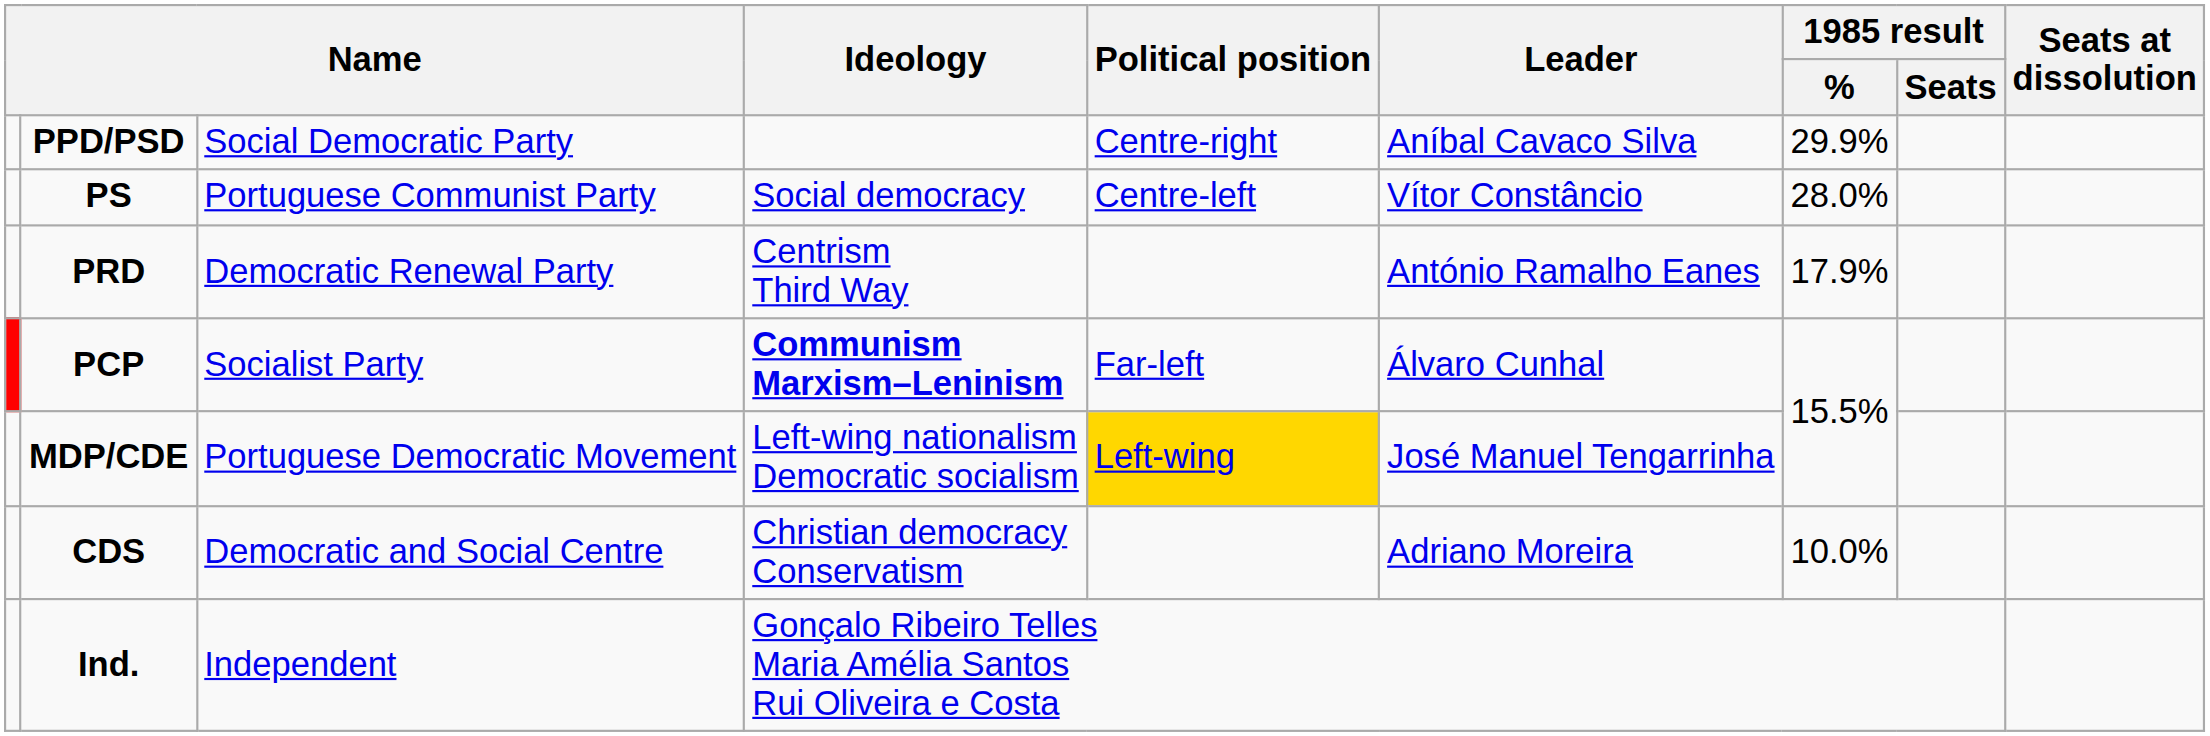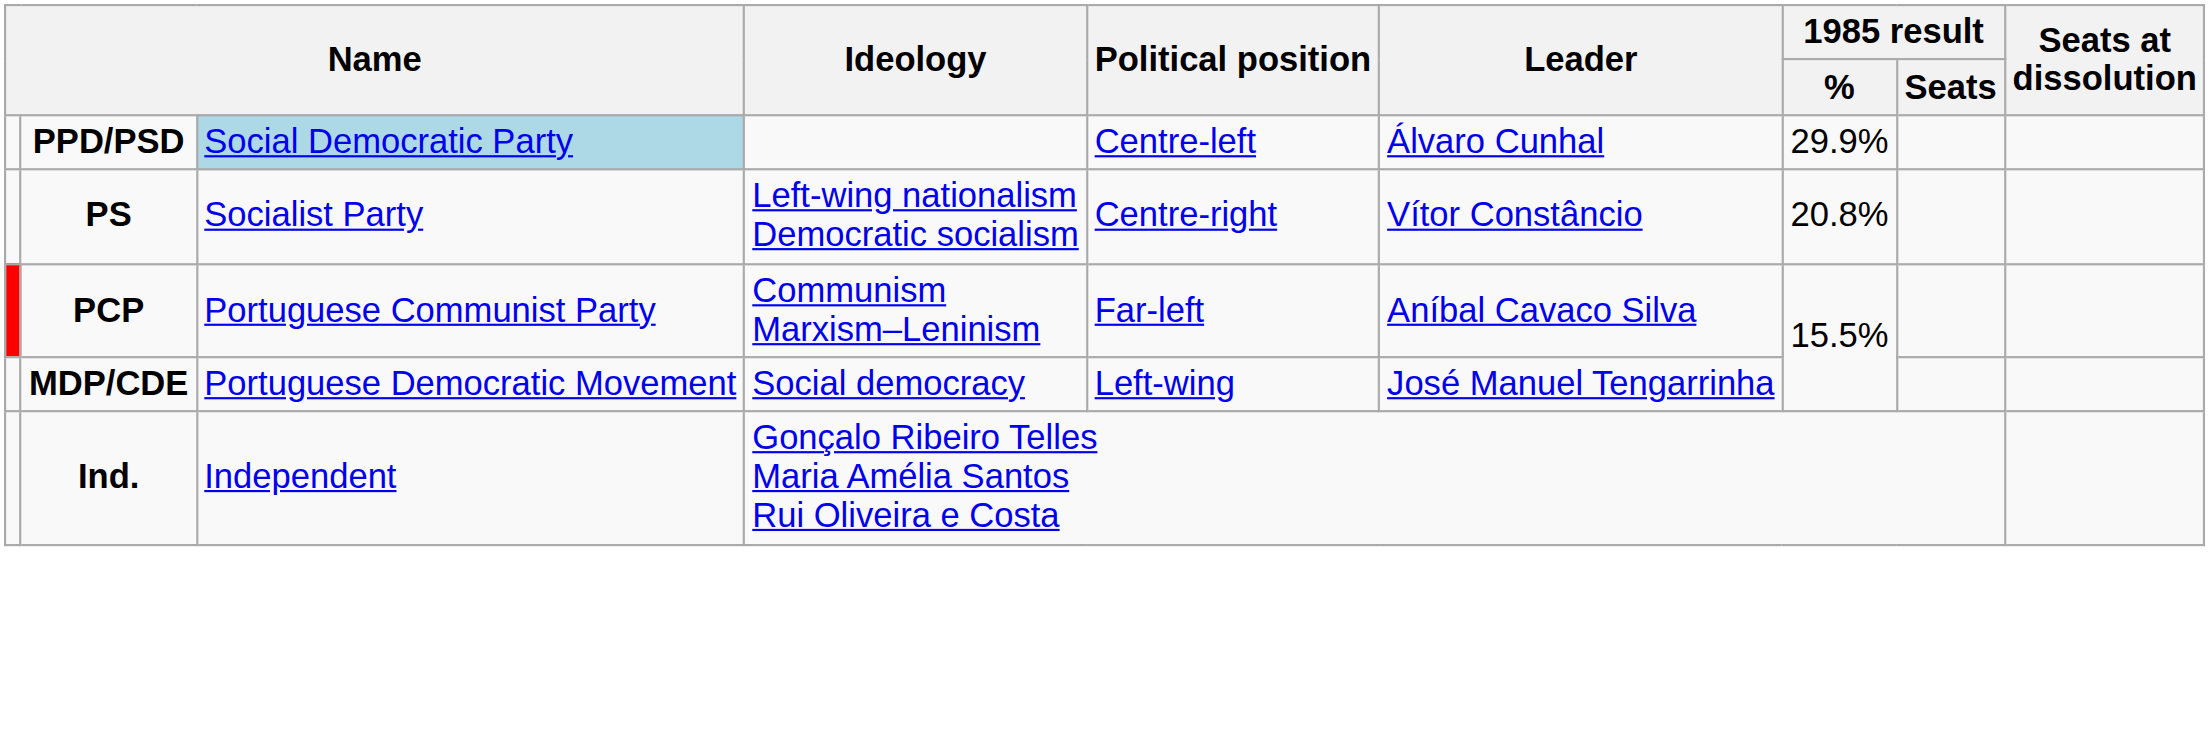(389, 141) no background -> (389, 141) lightblue background
(1186, 141) Centre-right -> (1175, 141) Centre-left
(1542, 141) Aníbal Cavaco Silva -> (1496, 141) Álvaro Cunhal
(430, 196) Portuguese Communist Party -> (314, 215) Socialist Party
(889, 196) Social democracy -> (916, 215) Left-wing nationalism Democratic socialism
(1175, 196) Centre-left -> (1186, 215) Centre-right
(1839, 196) 28.0% -> (1839, 215) 20.8%
- row: (109, 270)
(314, 364) Socialist Party -> (430, 309) Portuguese Communist Party
(908, 364) bold -> (896, 309) normal
(1496, 364) Álvaro Cunhal -> (1542, 309) Aníbal Cavaco Silva
(916, 457) Left-wing nationalism Democratic socialism -> (889, 383) Social democracy
(1165, 457) gold background -> (1165, 383) no background
- row: (109, 551)
